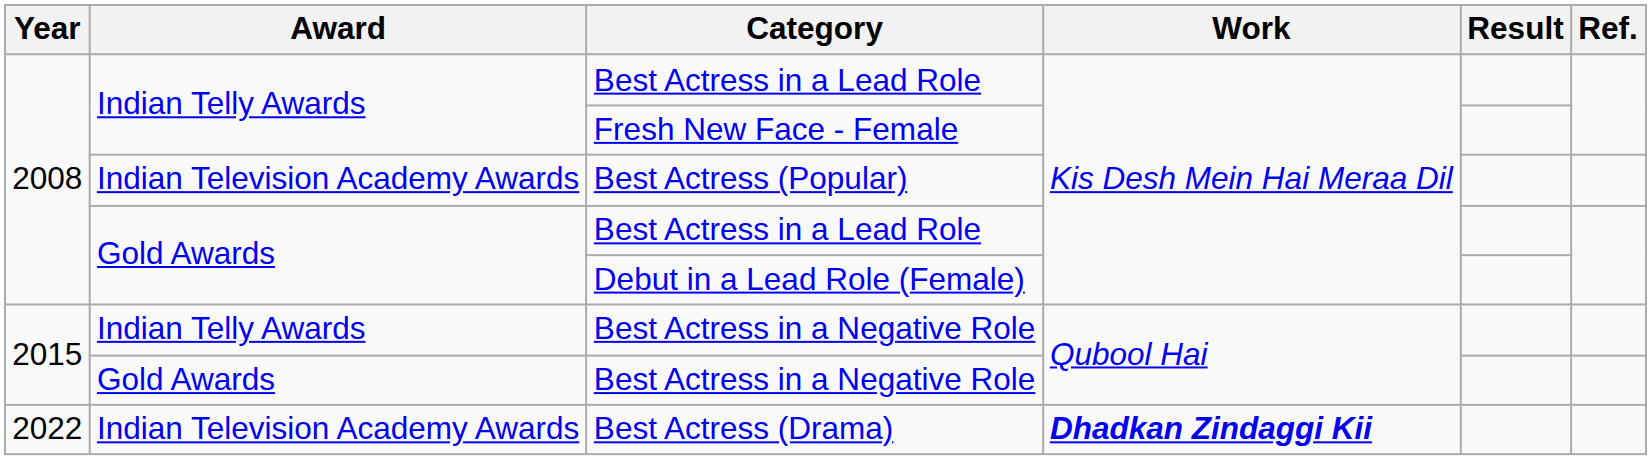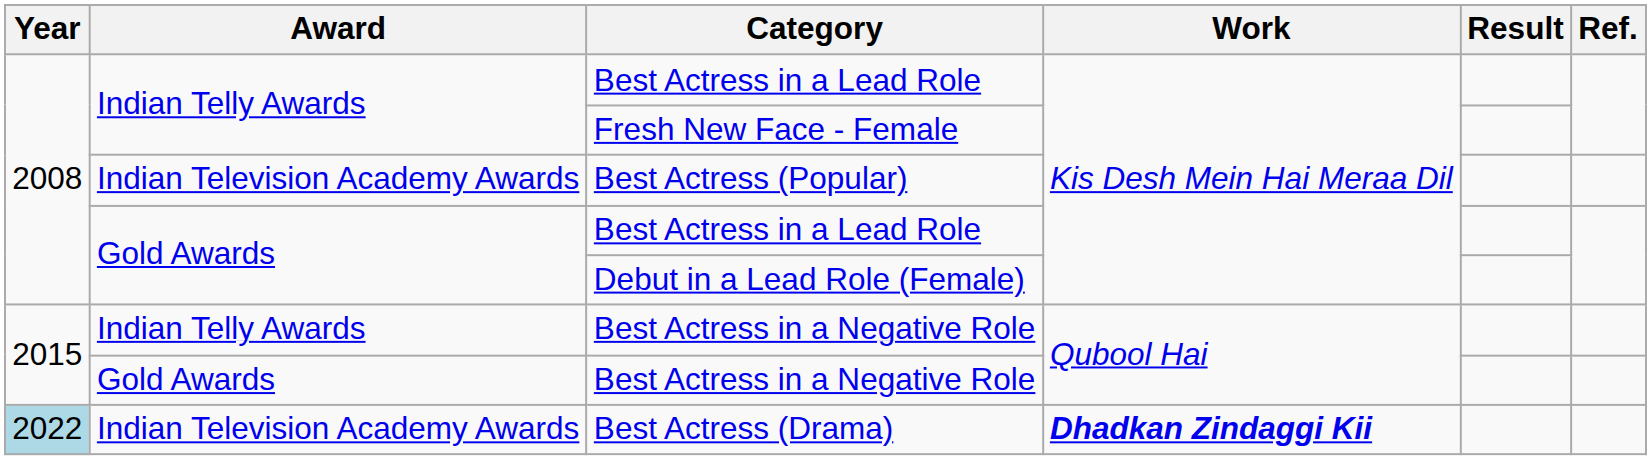(47, 429) no background -> (47, 429) lightblue background
